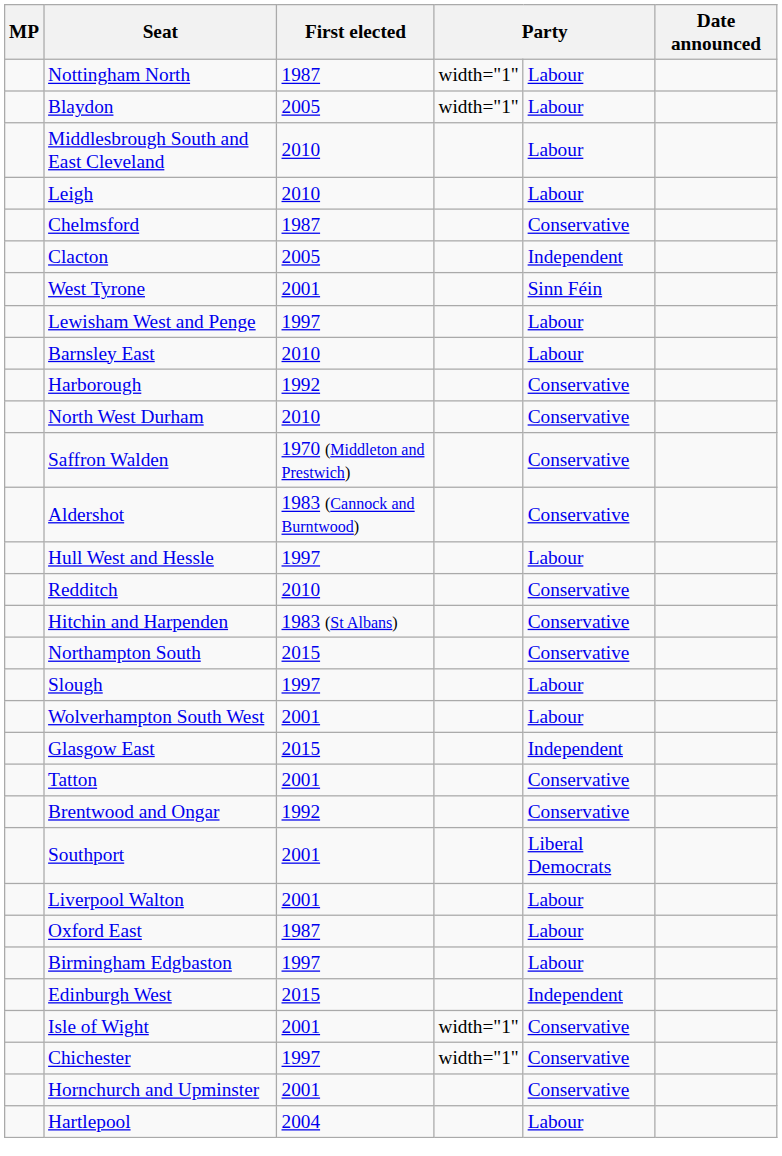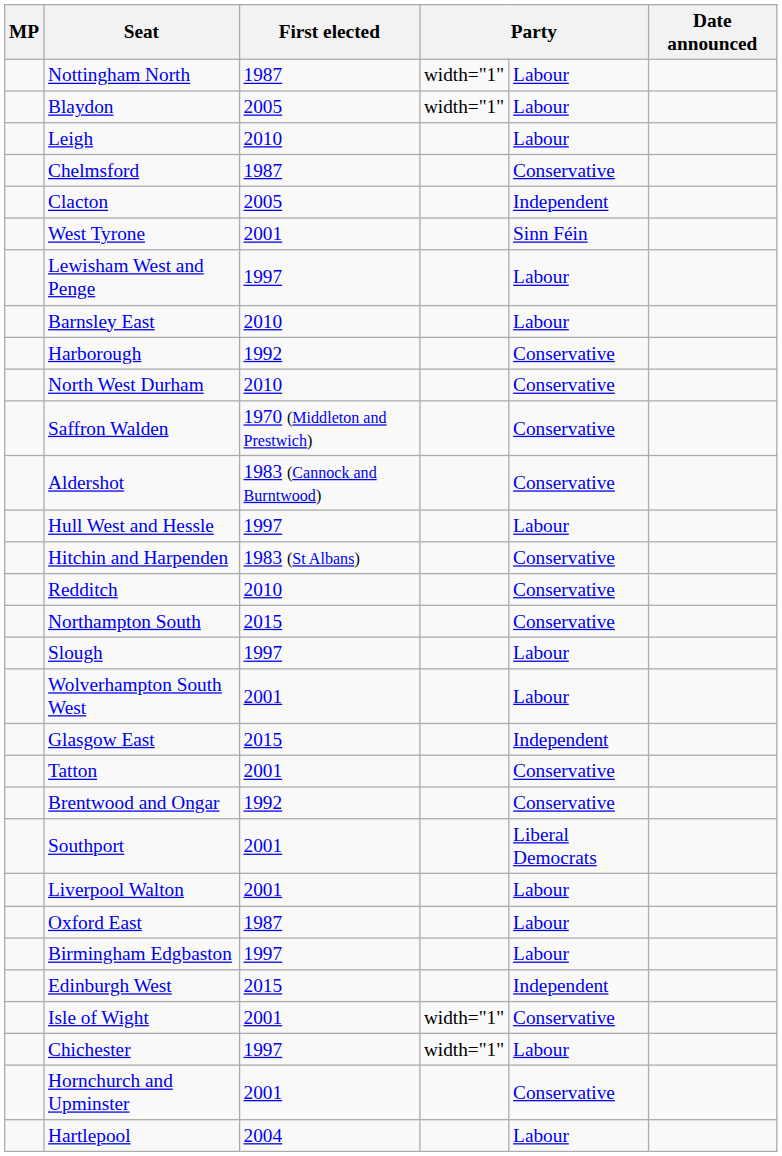- row: (148, 150)
rows swapped: (138, 621) <-> (83, 589)
(579, 1057) Conservative -> (541, 1048) Labour
